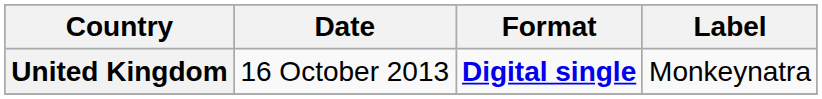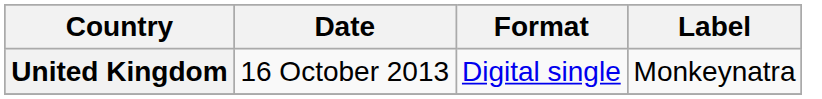(549, 71) bold -> (541, 71) normal
